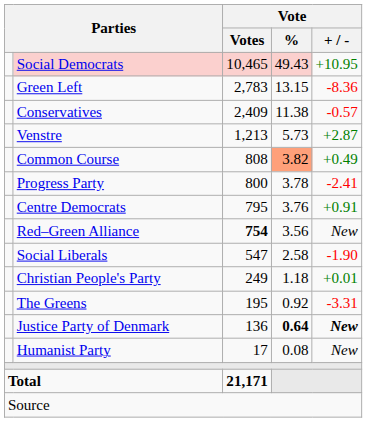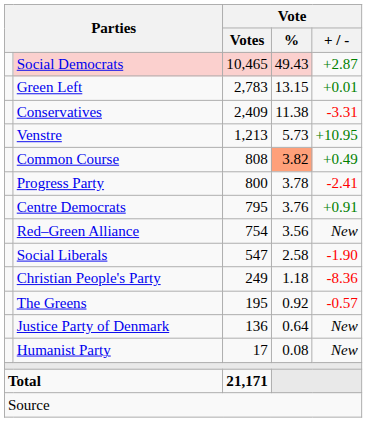(337, 64) +10.95 -> (340, 64) +2.87
(342, 87) -8.36 -> (340, 87) +0.01
(342, 111) -0.57 -> (342, 111) -3.31
(340, 135) +2.87 -> (337, 135) +10.95
(256, 231) bold -> (256, 231) normal
(340, 278) +0.01 -> (342, 278) -8.36
(342, 302) -3.31 -> (342, 302) -0.57
(295, 326) bold -> (295, 326) normal
(344, 326) bold -> (344, 326) normal
